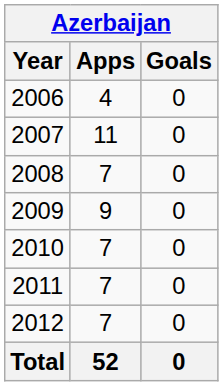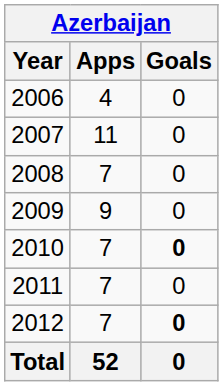(179, 248) normal -> (179, 248) bold
(179, 323) normal -> (179, 323) bold
